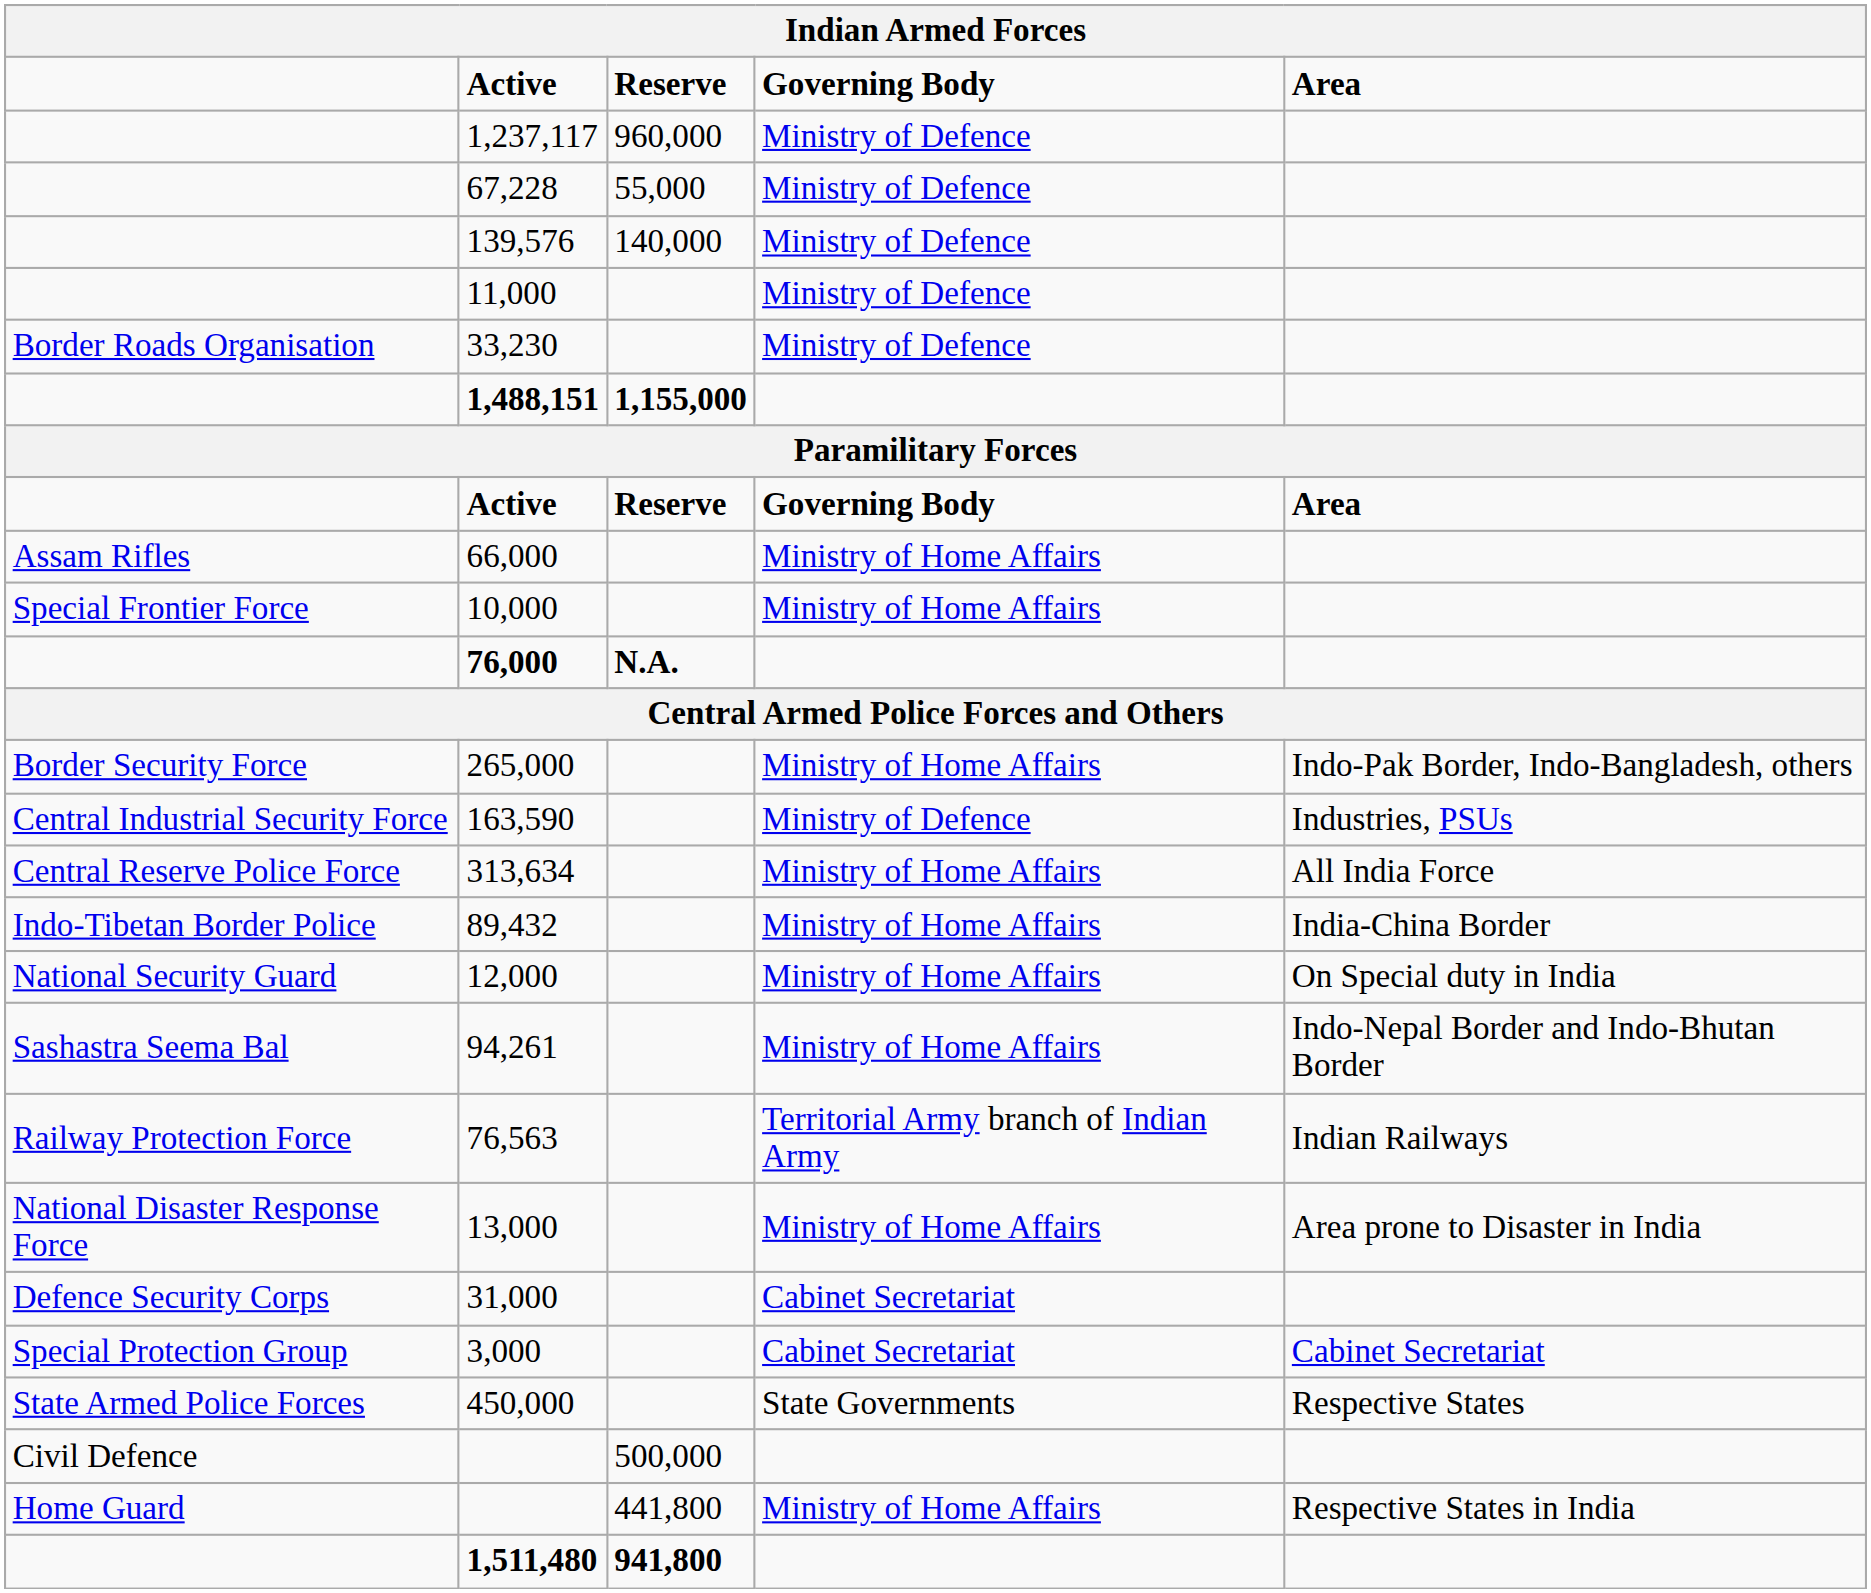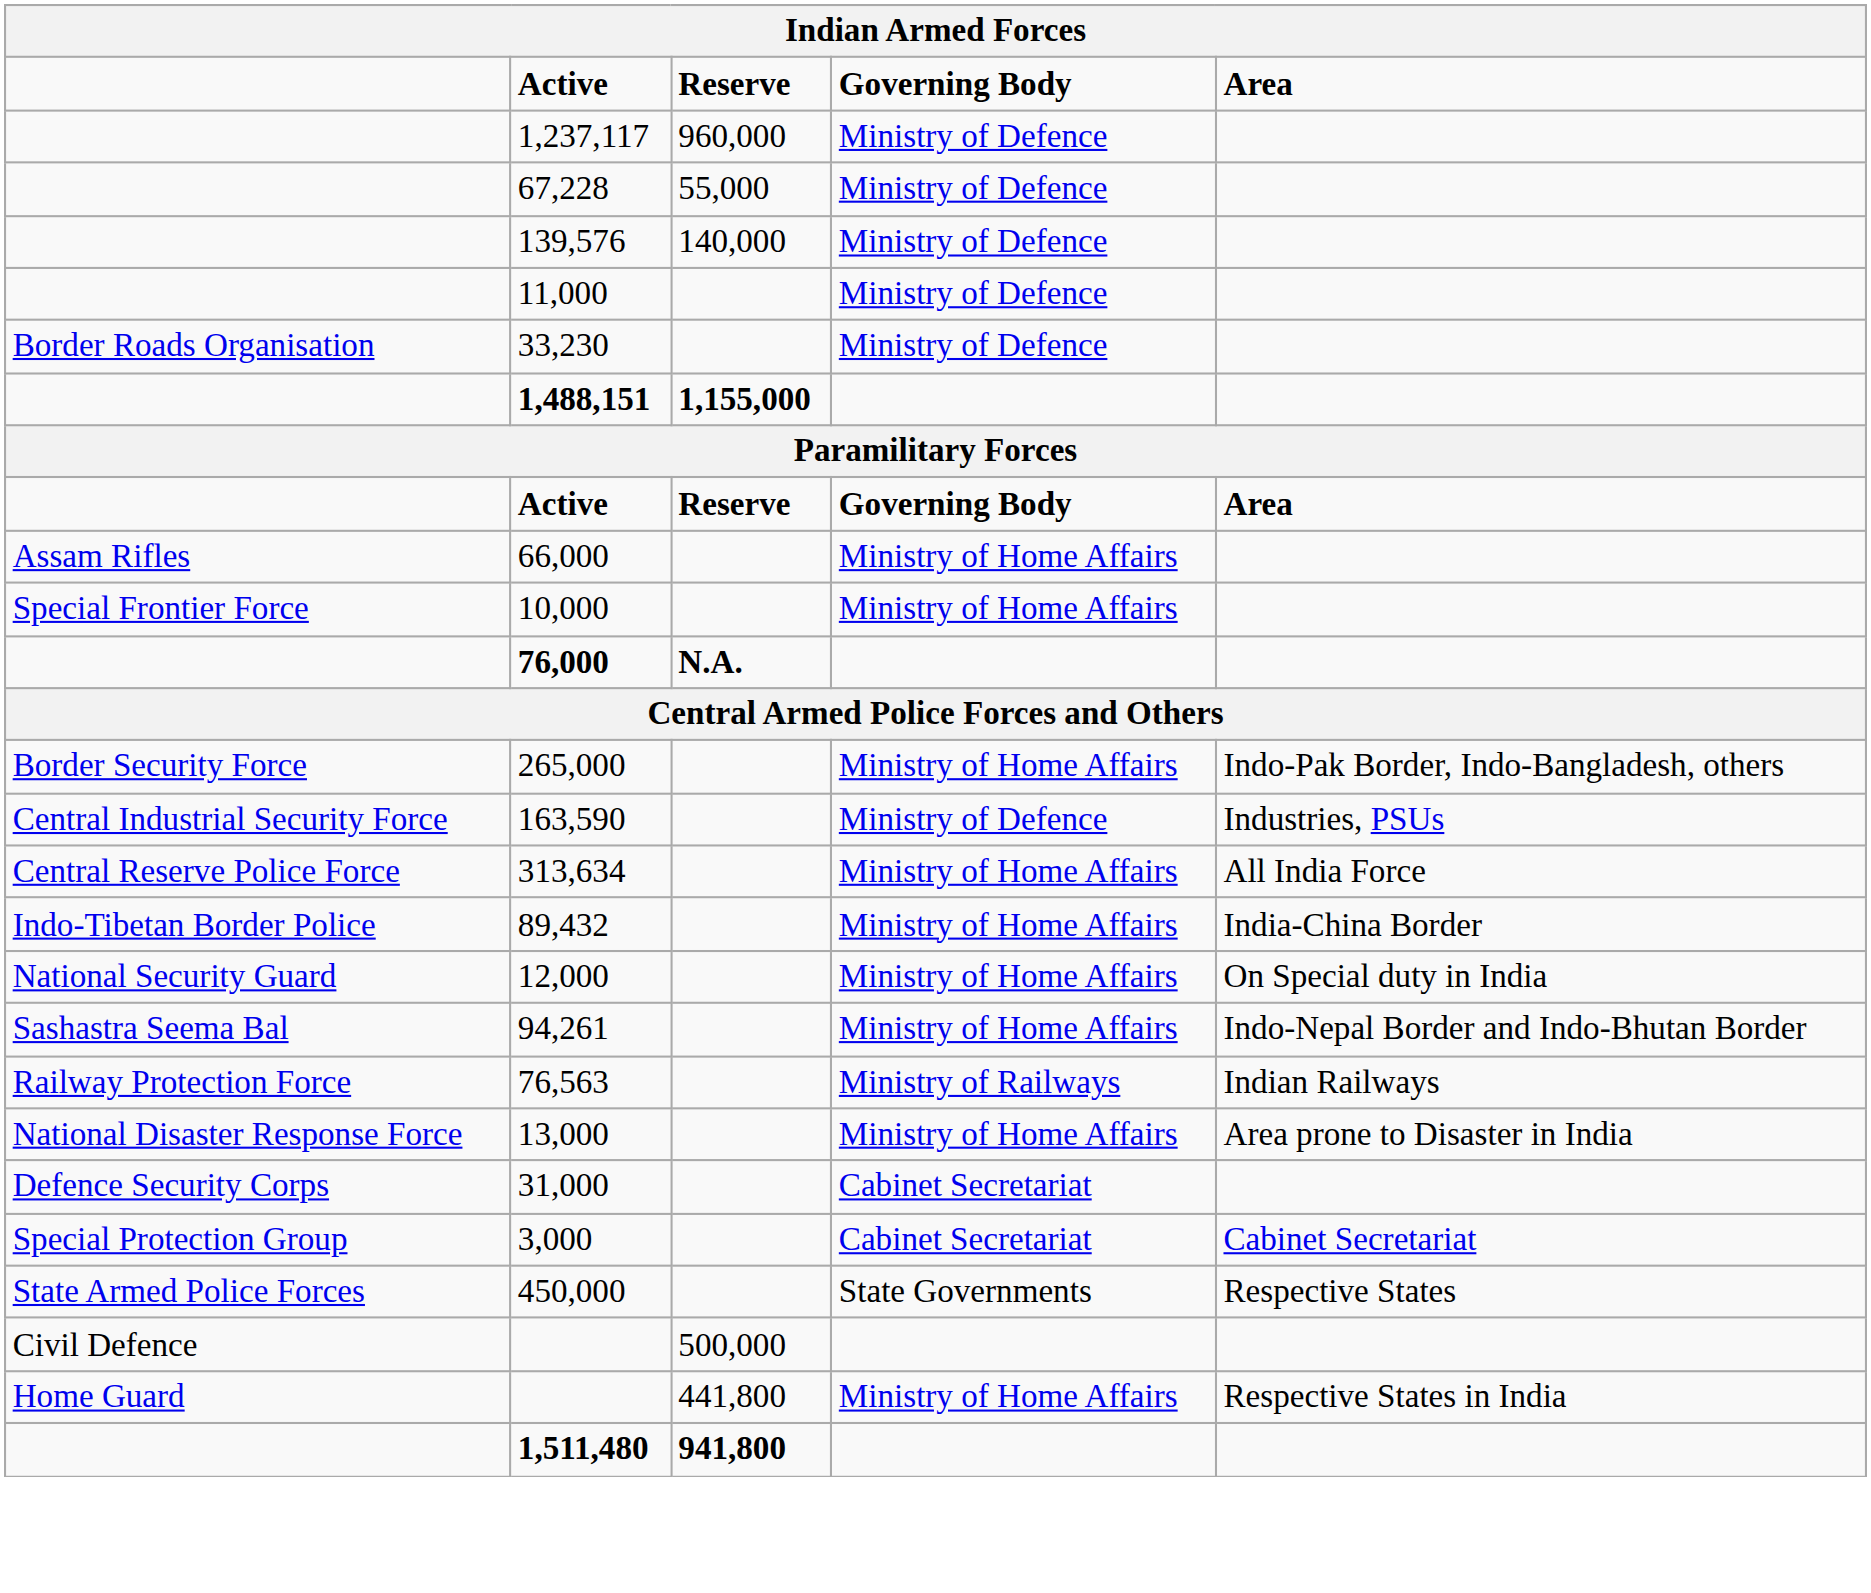(984, 1137) Territorial Army branch of Indian Army -> (980, 1081) Ministry of Railways
